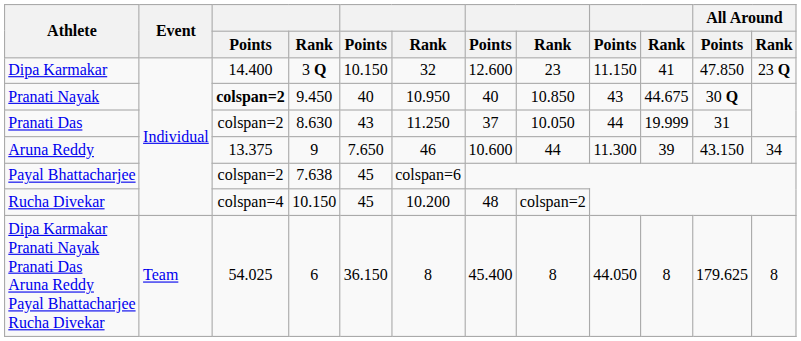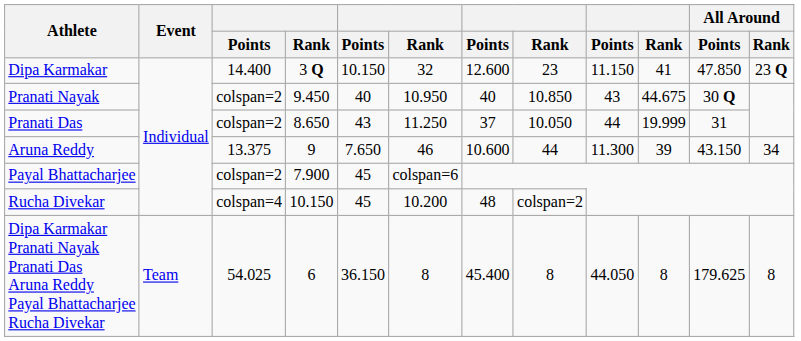(251, 97) bold -> (249, 97) normal
(314, 123) 8.630 -> (311, 123) 8.650
(314, 176) 7.638 -> (311, 176) 7.900
